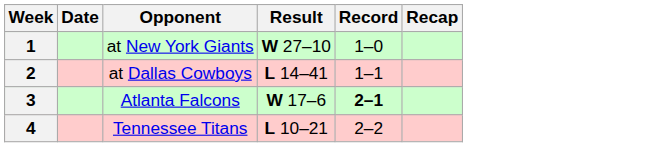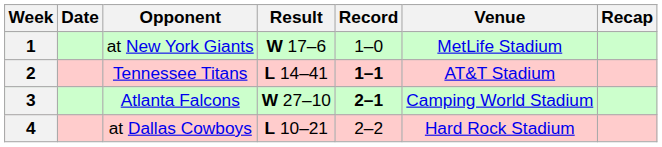+ column: (500, 18)
(296, 45) W 27–10 -> (296, 45) W 17–6
(180, 73) at Dallas Cowboys -> (180, 73) Tennessee Titans
(369, 73) normal -> (369, 73) bold
(296, 100) W 17–6 -> (296, 100) W 27–10
(180, 127) Tennessee Titans -> (180, 127) at Dallas Cowboys
